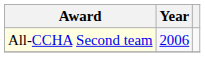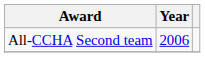(80, 39) lightyellow background -> (80, 39) no background
